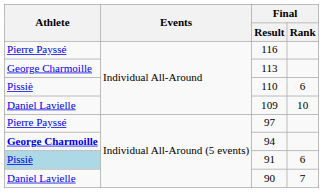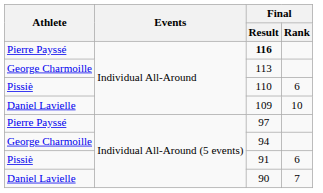(269, 50) normal -> (264, 50) bold
(52, 142) bold -> (50, 142) normal
(20, 160) lightblue background -> (20, 160) no background
